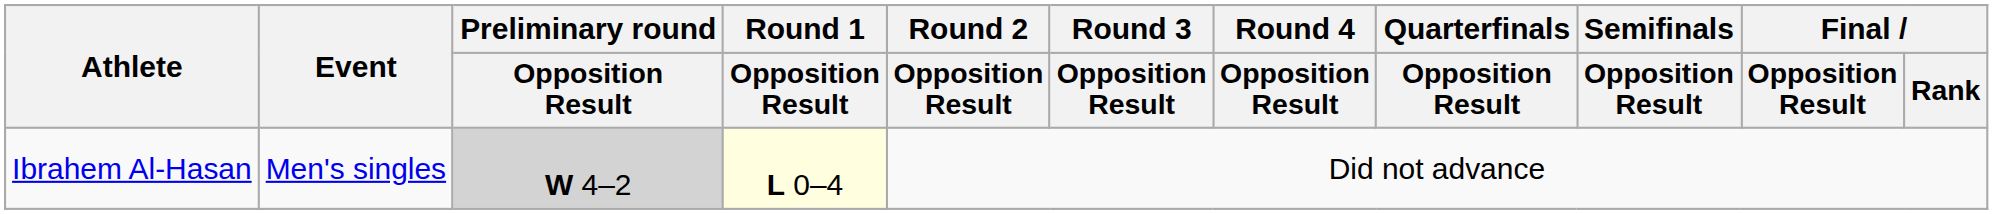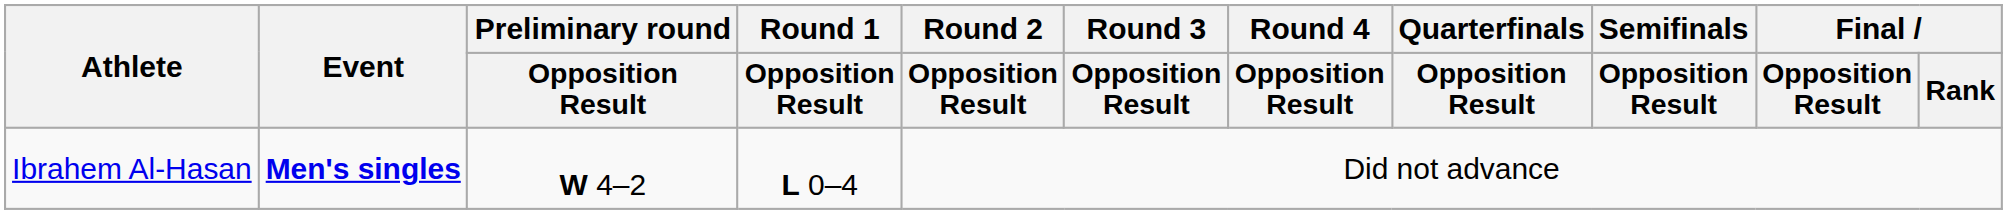(356, 169) normal -> (363, 169) bold
(588, 186) lightgrey background -> (603, 186) no background
(805, 186) lightyellow background -> (820, 186) no background
